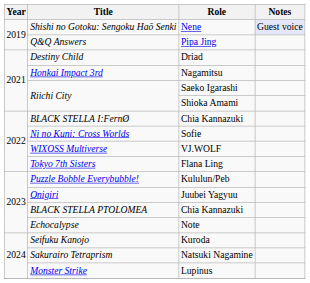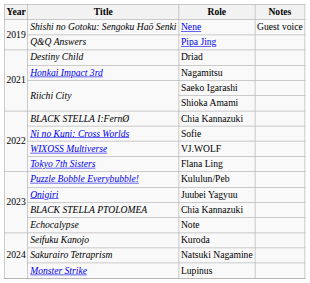(280, 27) lavender background -> (280, 27) no background
